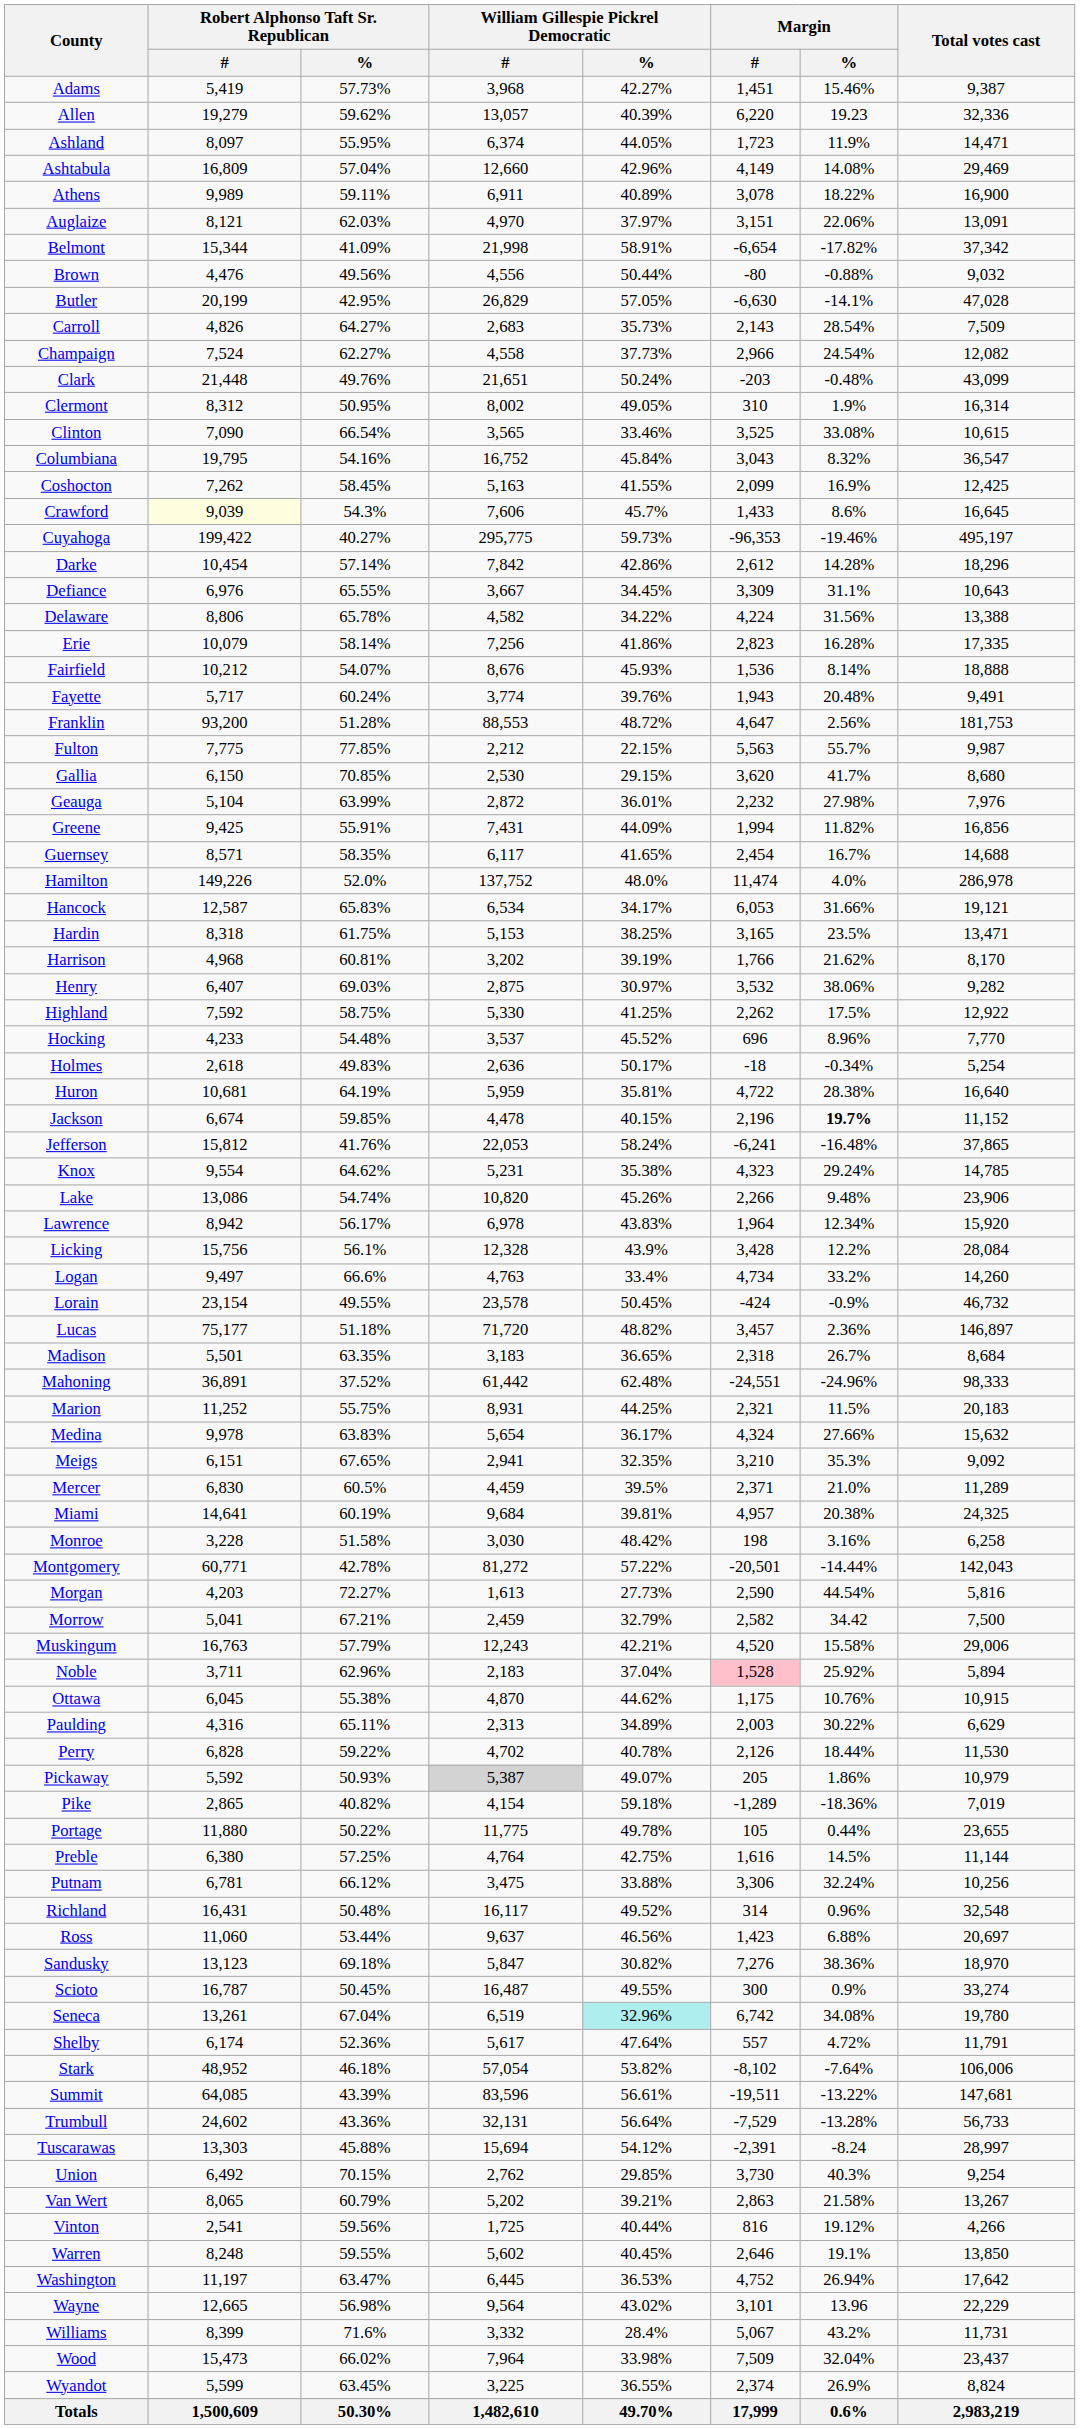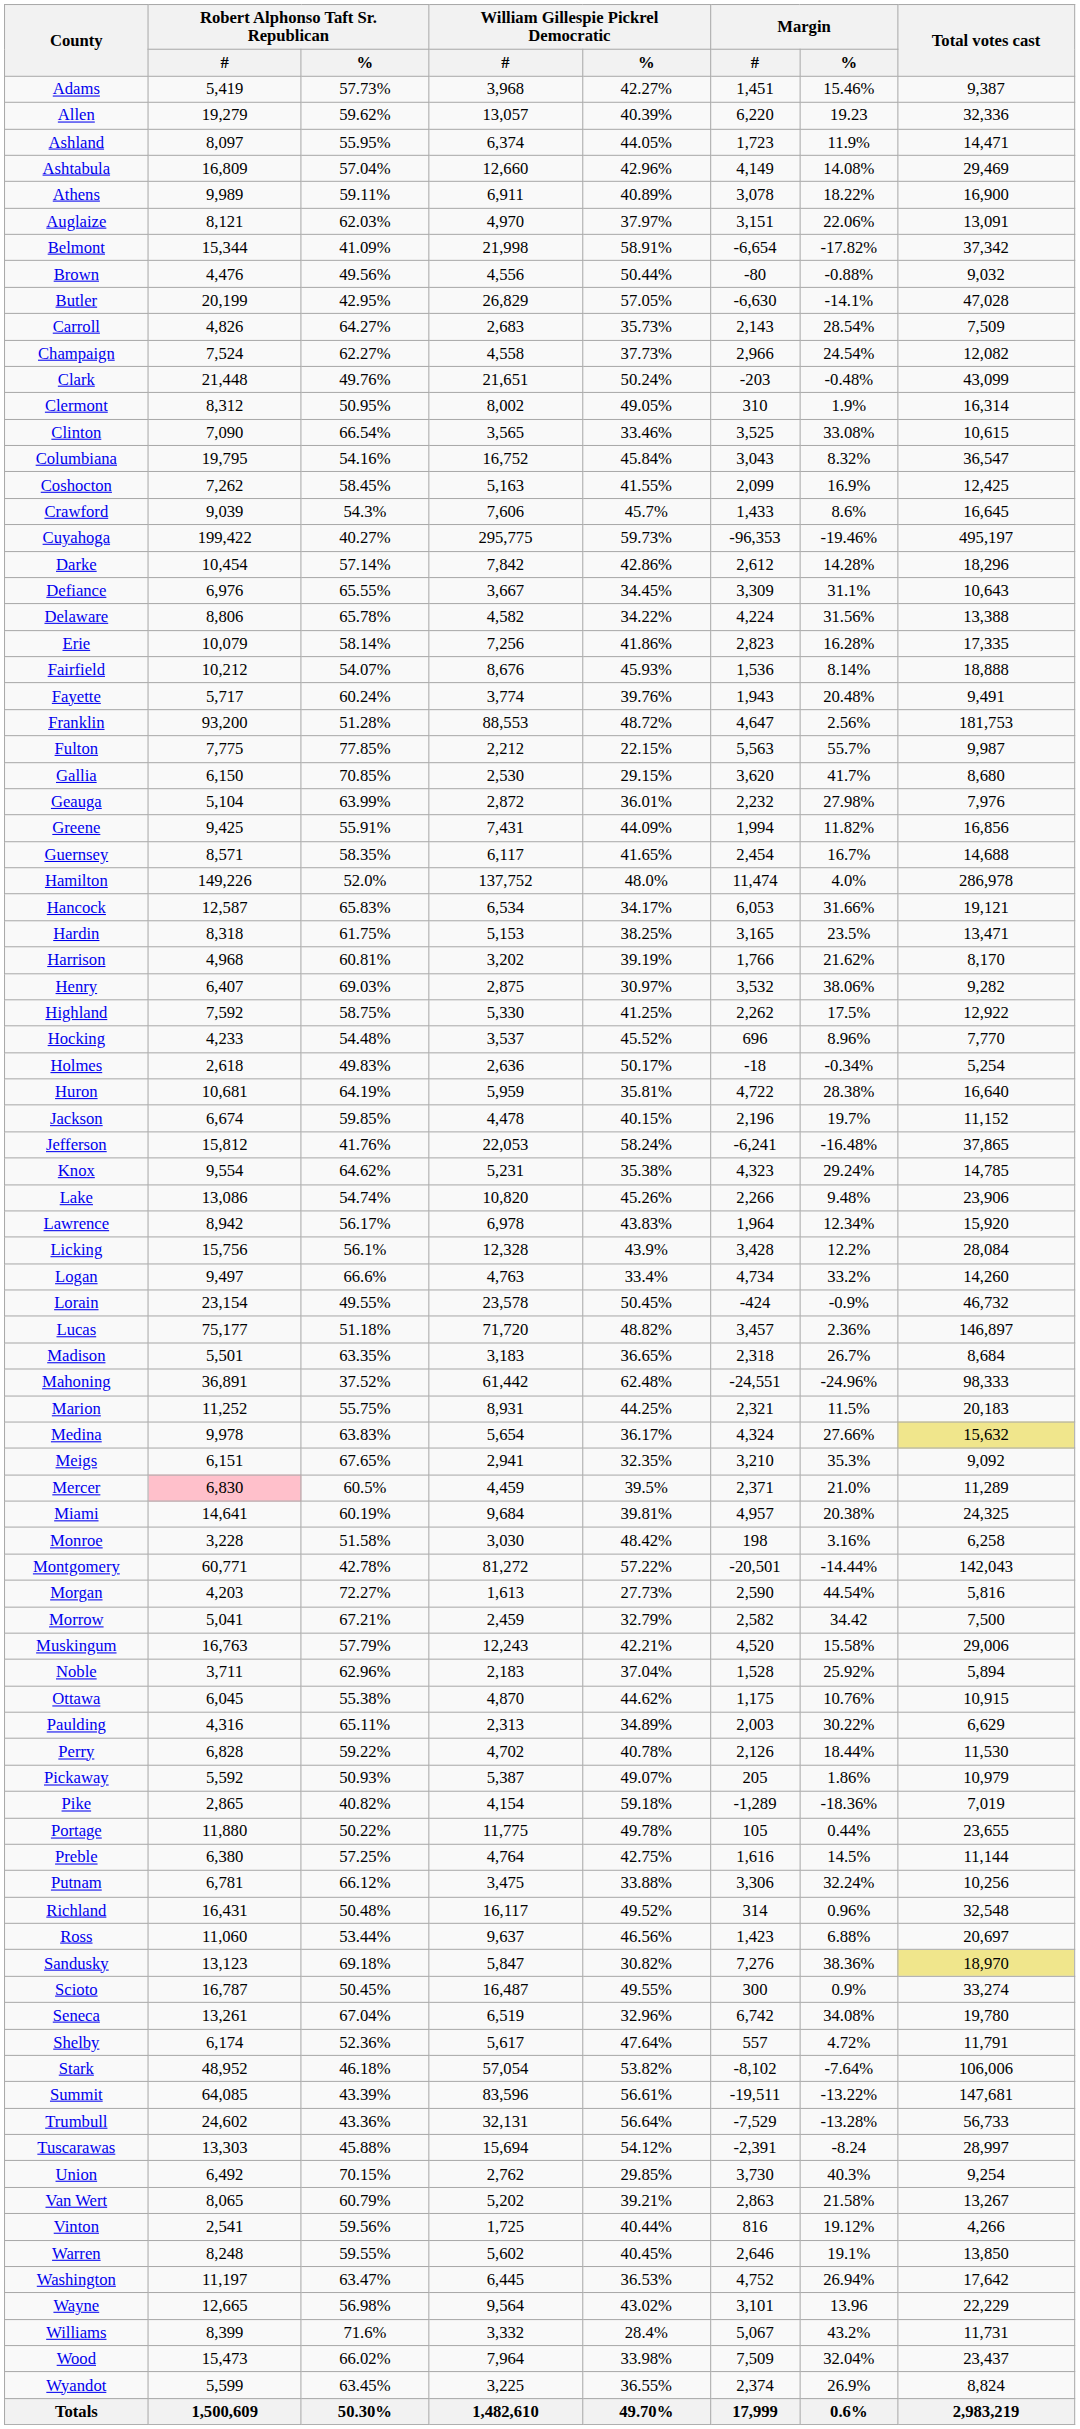(225, 511) lightyellow background -> (225, 511) no background
(849, 1118) bold -> (849, 1118) normal
(986, 1435) no background -> (986, 1435) khaki background
(225, 1487) no background -> (225, 1487) pink background
(755, 1672) pink background -> (755, 1672) no background
(505, 1778) lightgrey background -> (505, 1778) no background
(986, 1962) no background -> (986, 1962) khaki background
(646, 2015) paleturquoise background -> (646, 2015) no background
